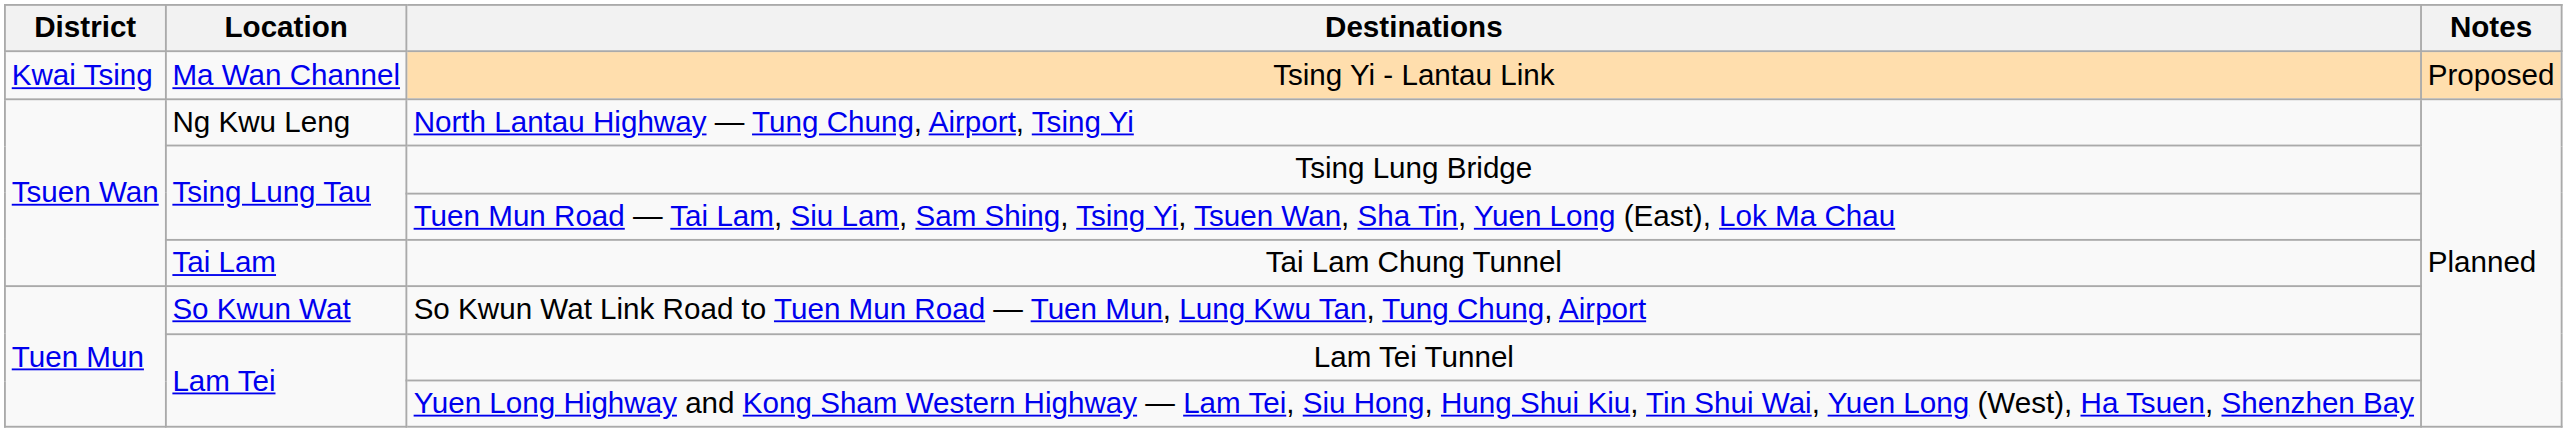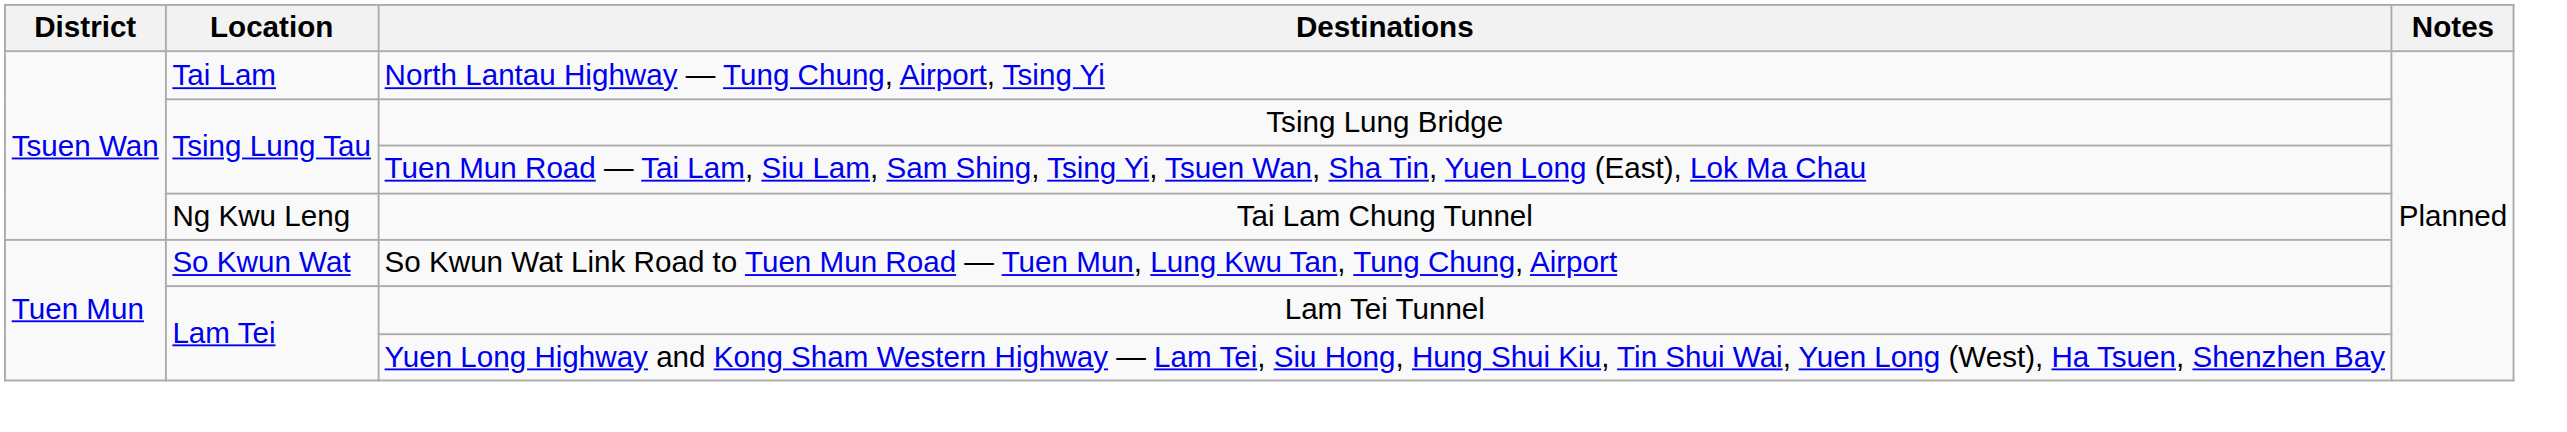- row: (1414, 74)
(261, 121) Ng Kwu Leng -> (224, 74) Tai Lam
(224, 262) Tai Lam -> (261, 215) Ng Kwu Leng
